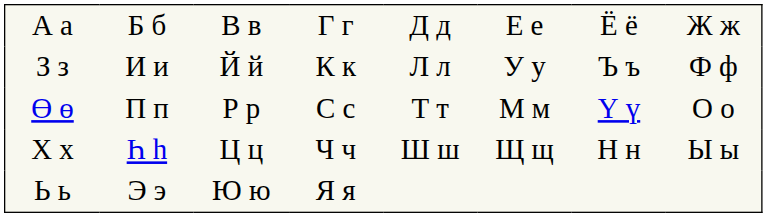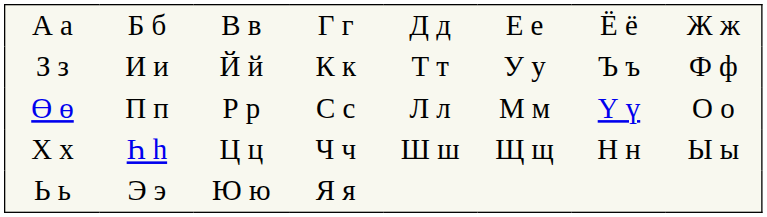(430, 67) Л л -> (430, 67) Т т
(430, 108) Т т -> (430, 108) Л л
